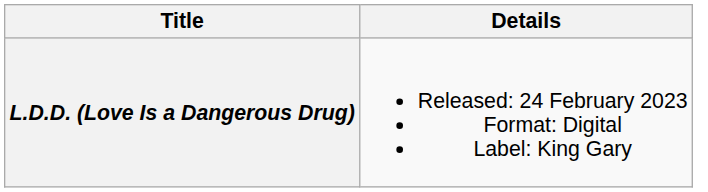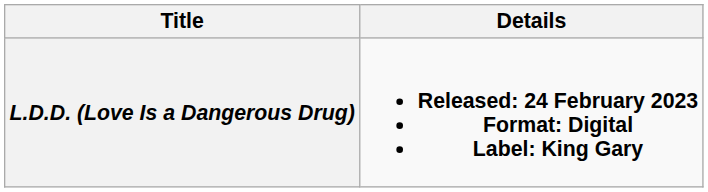(526, 124) normal -> (531, 124) bold
